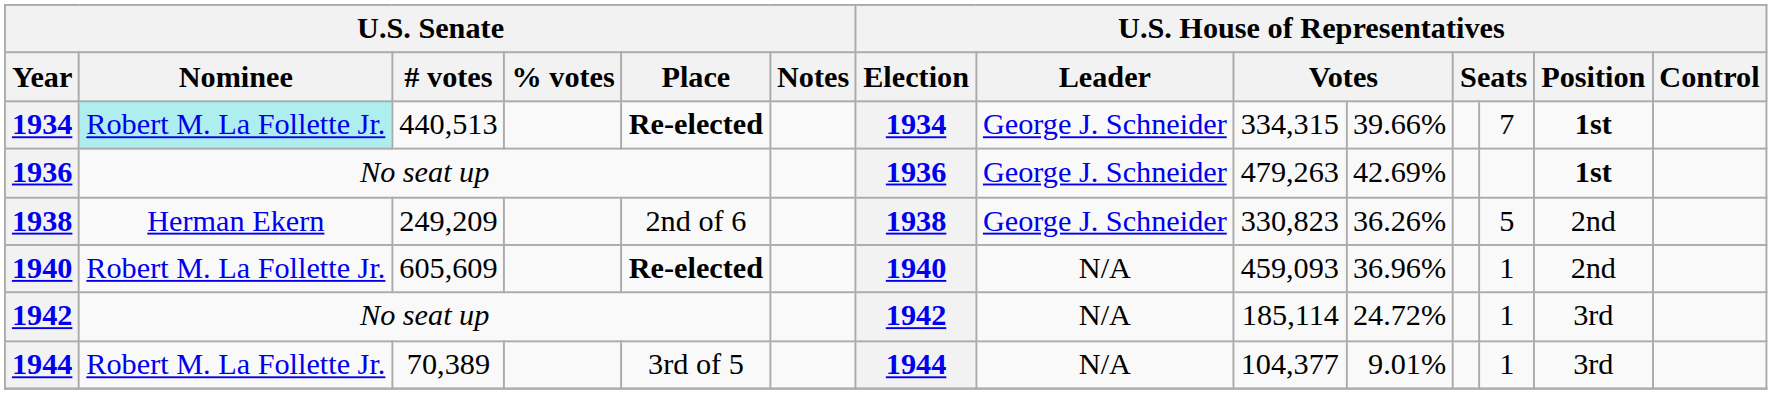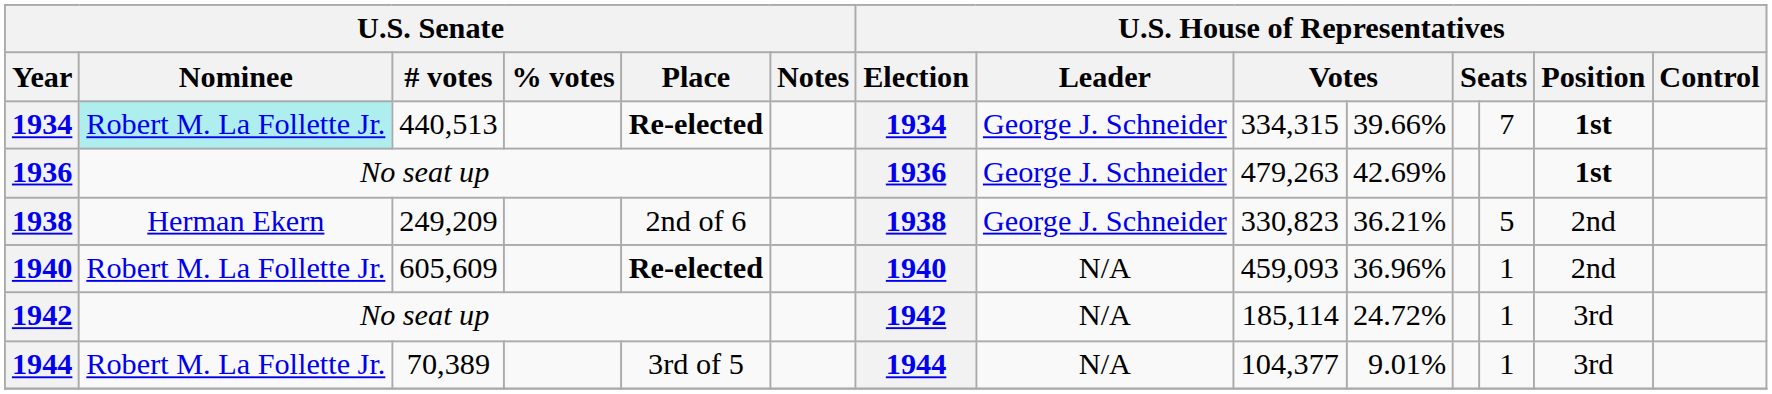(1400, 220) 36.26% -> (1400, 220) 36.21%
